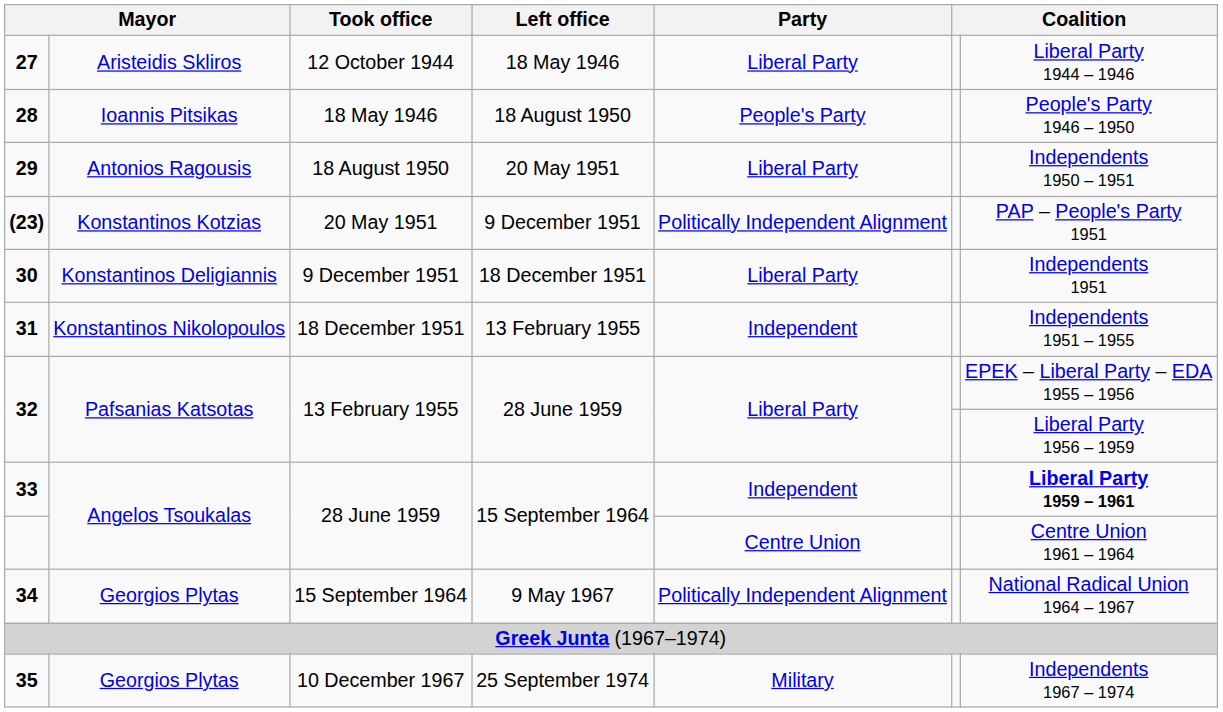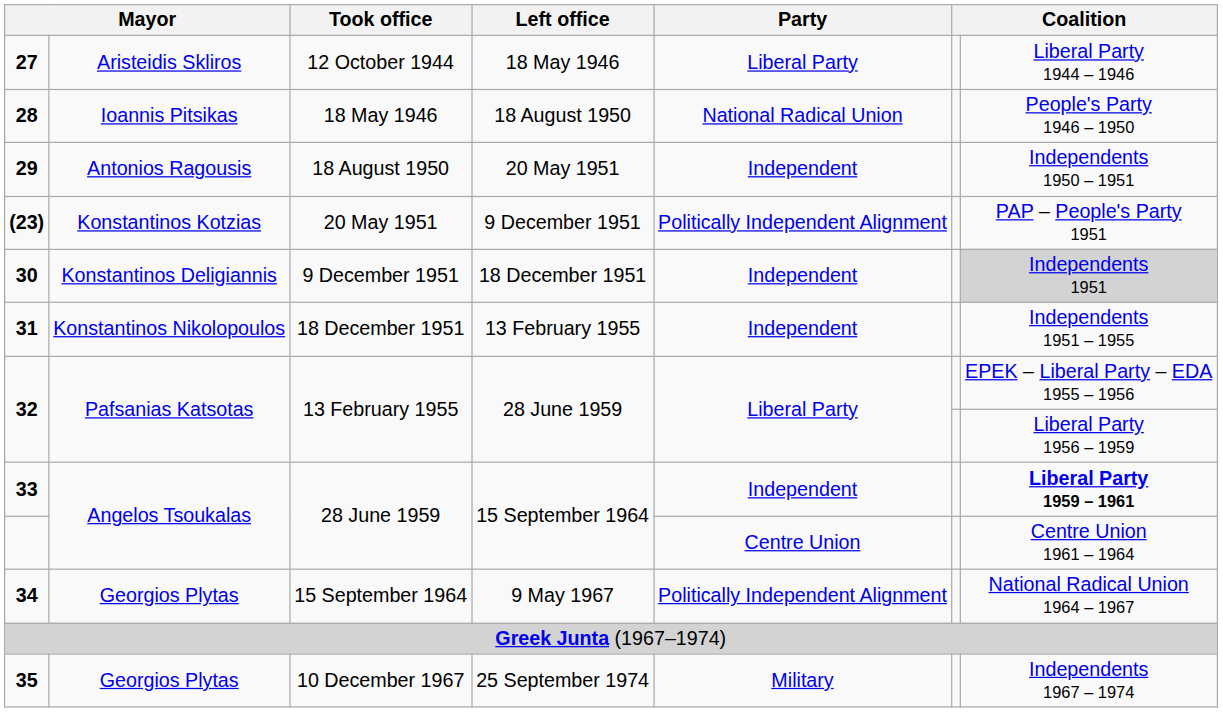(803, 115) People's Party -> (803, 115) National Radical Union
(803, 169) Liberal Party -> (803, 169) Independent
(803, 275) Liberal Party -> (803, 275) Independent
(1089, 275) no background -> (1089, 275) lightgrey background
